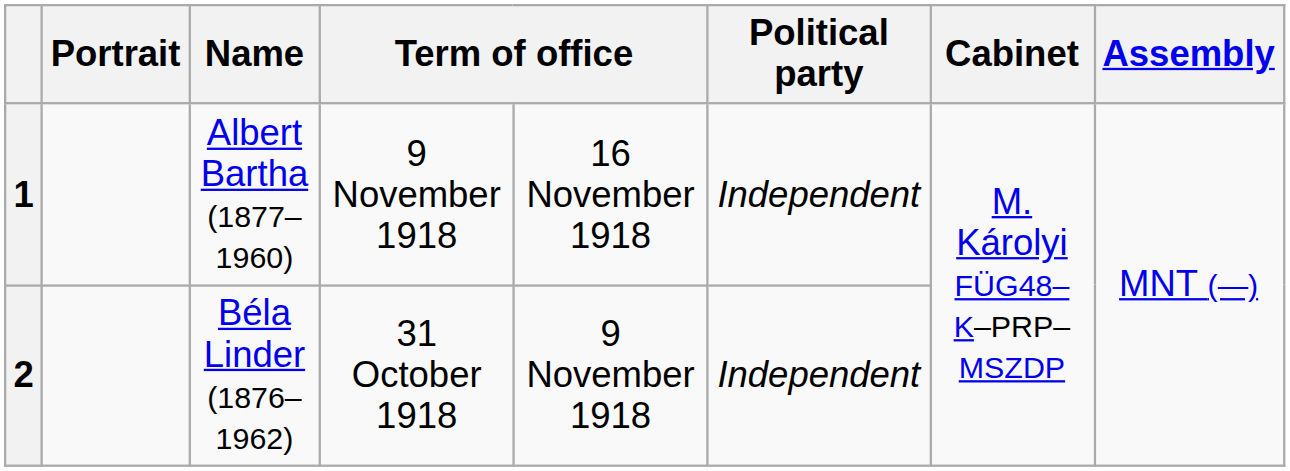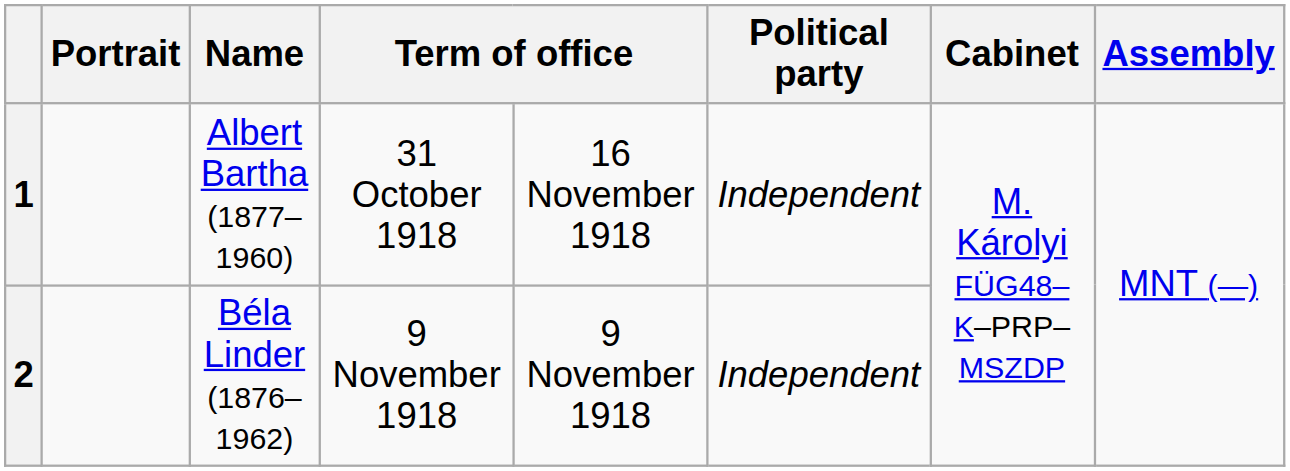(417, 193) 9 November 1918 -> (417, 193) 31 October 1918
(417, 374) 31 October 1918 -> (417, 374) 9 November 1918
